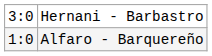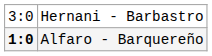(21, 40) normal -> (21, 40) bold
